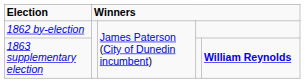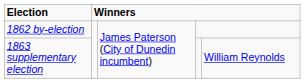(248, 58) bold -> (244, 58) normal
